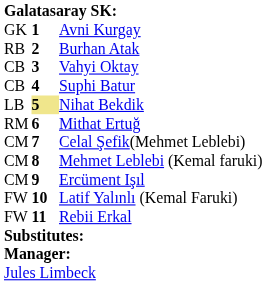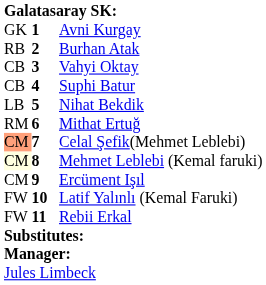(35, 104) khaki background -> (35, 104) no background
(16, 142) no background -> (16, 142) lightsalmon background
(16, 160) no background -> (16, 160) lightyellow background
